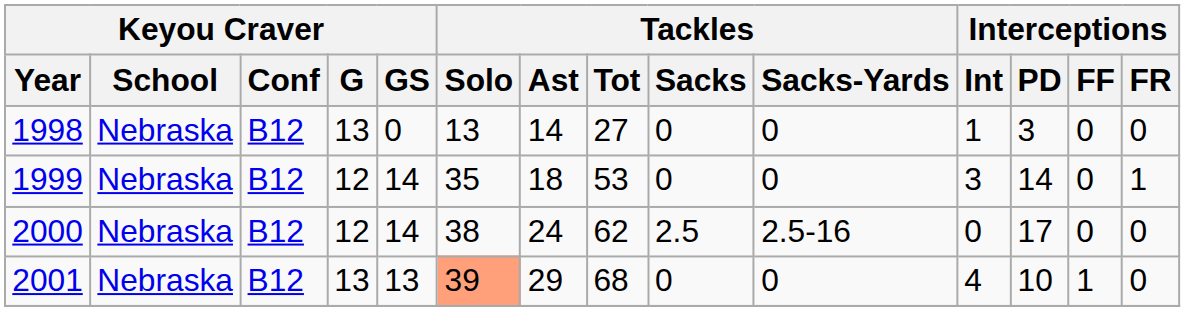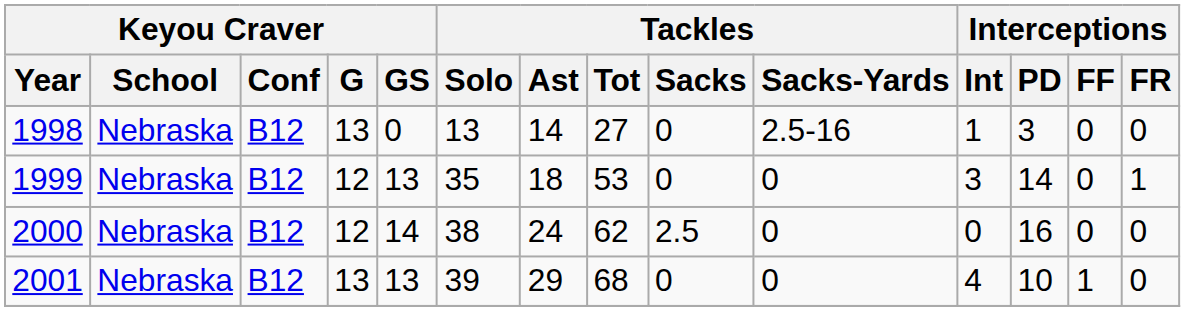(770, 130) 0 -> (806, 130) 2.5-16
(402, 180) 14 -> (402, 180) 13
(806, 230) 2.5-16 -> (770, 230) 0
(1035, 230) 17 -> (1035, 230) 16
(462, 280) lightsalmon background -> (462, 280) no background
